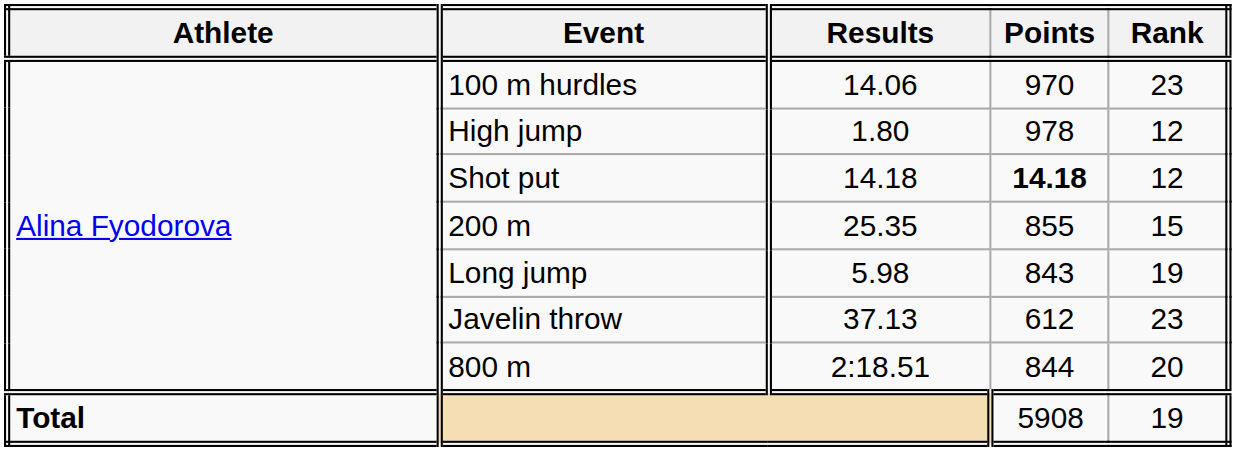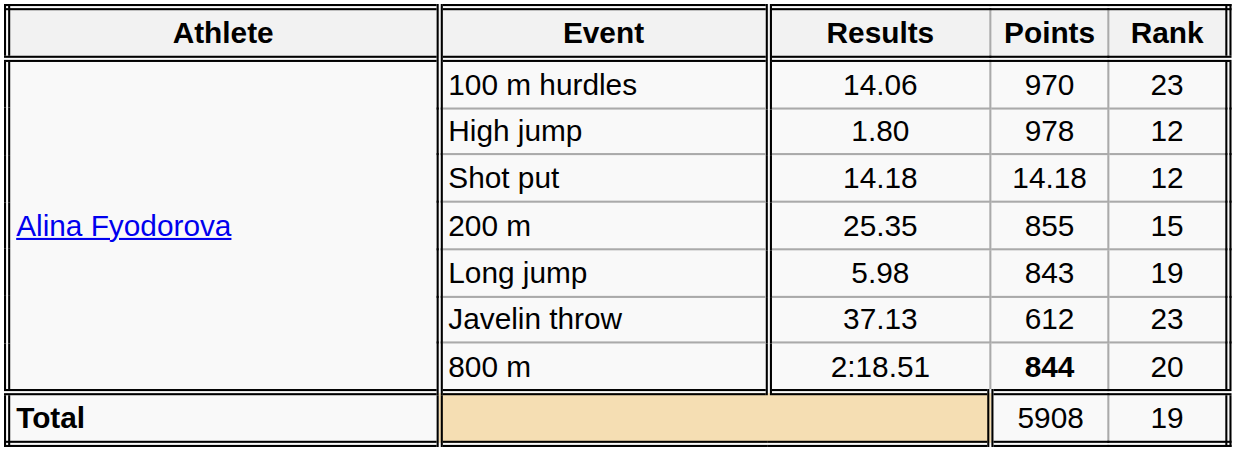(1050, 179) bold -> (1050, 179) normal
(1050, 367) normal -> (1050, 367) bold
